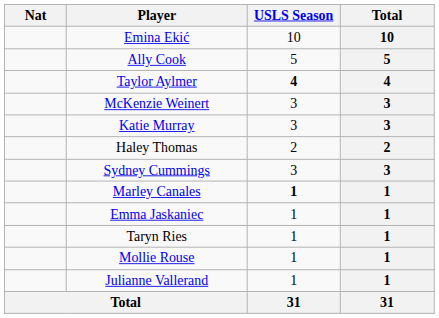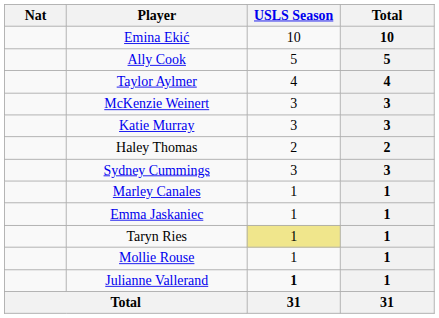(294, 81) bold -> (294, 81) normal
(294, 192) bold -> (294, 192) normal
(294, 236) no background -> (294, 236) khaki background
(294, 280) normal -> (294, 280) bold
